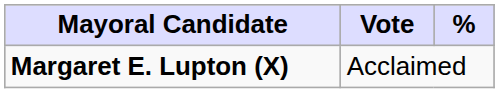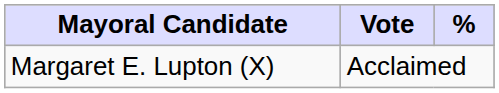(150, 66) bold -> (143, 66) normal
